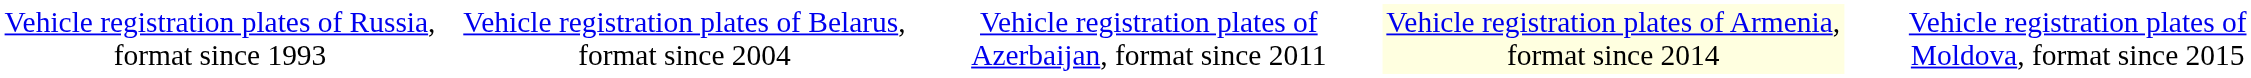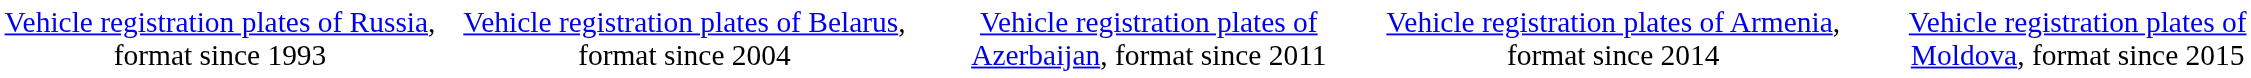(1613, 38) lightyellow background -> (1613, 38) no background
